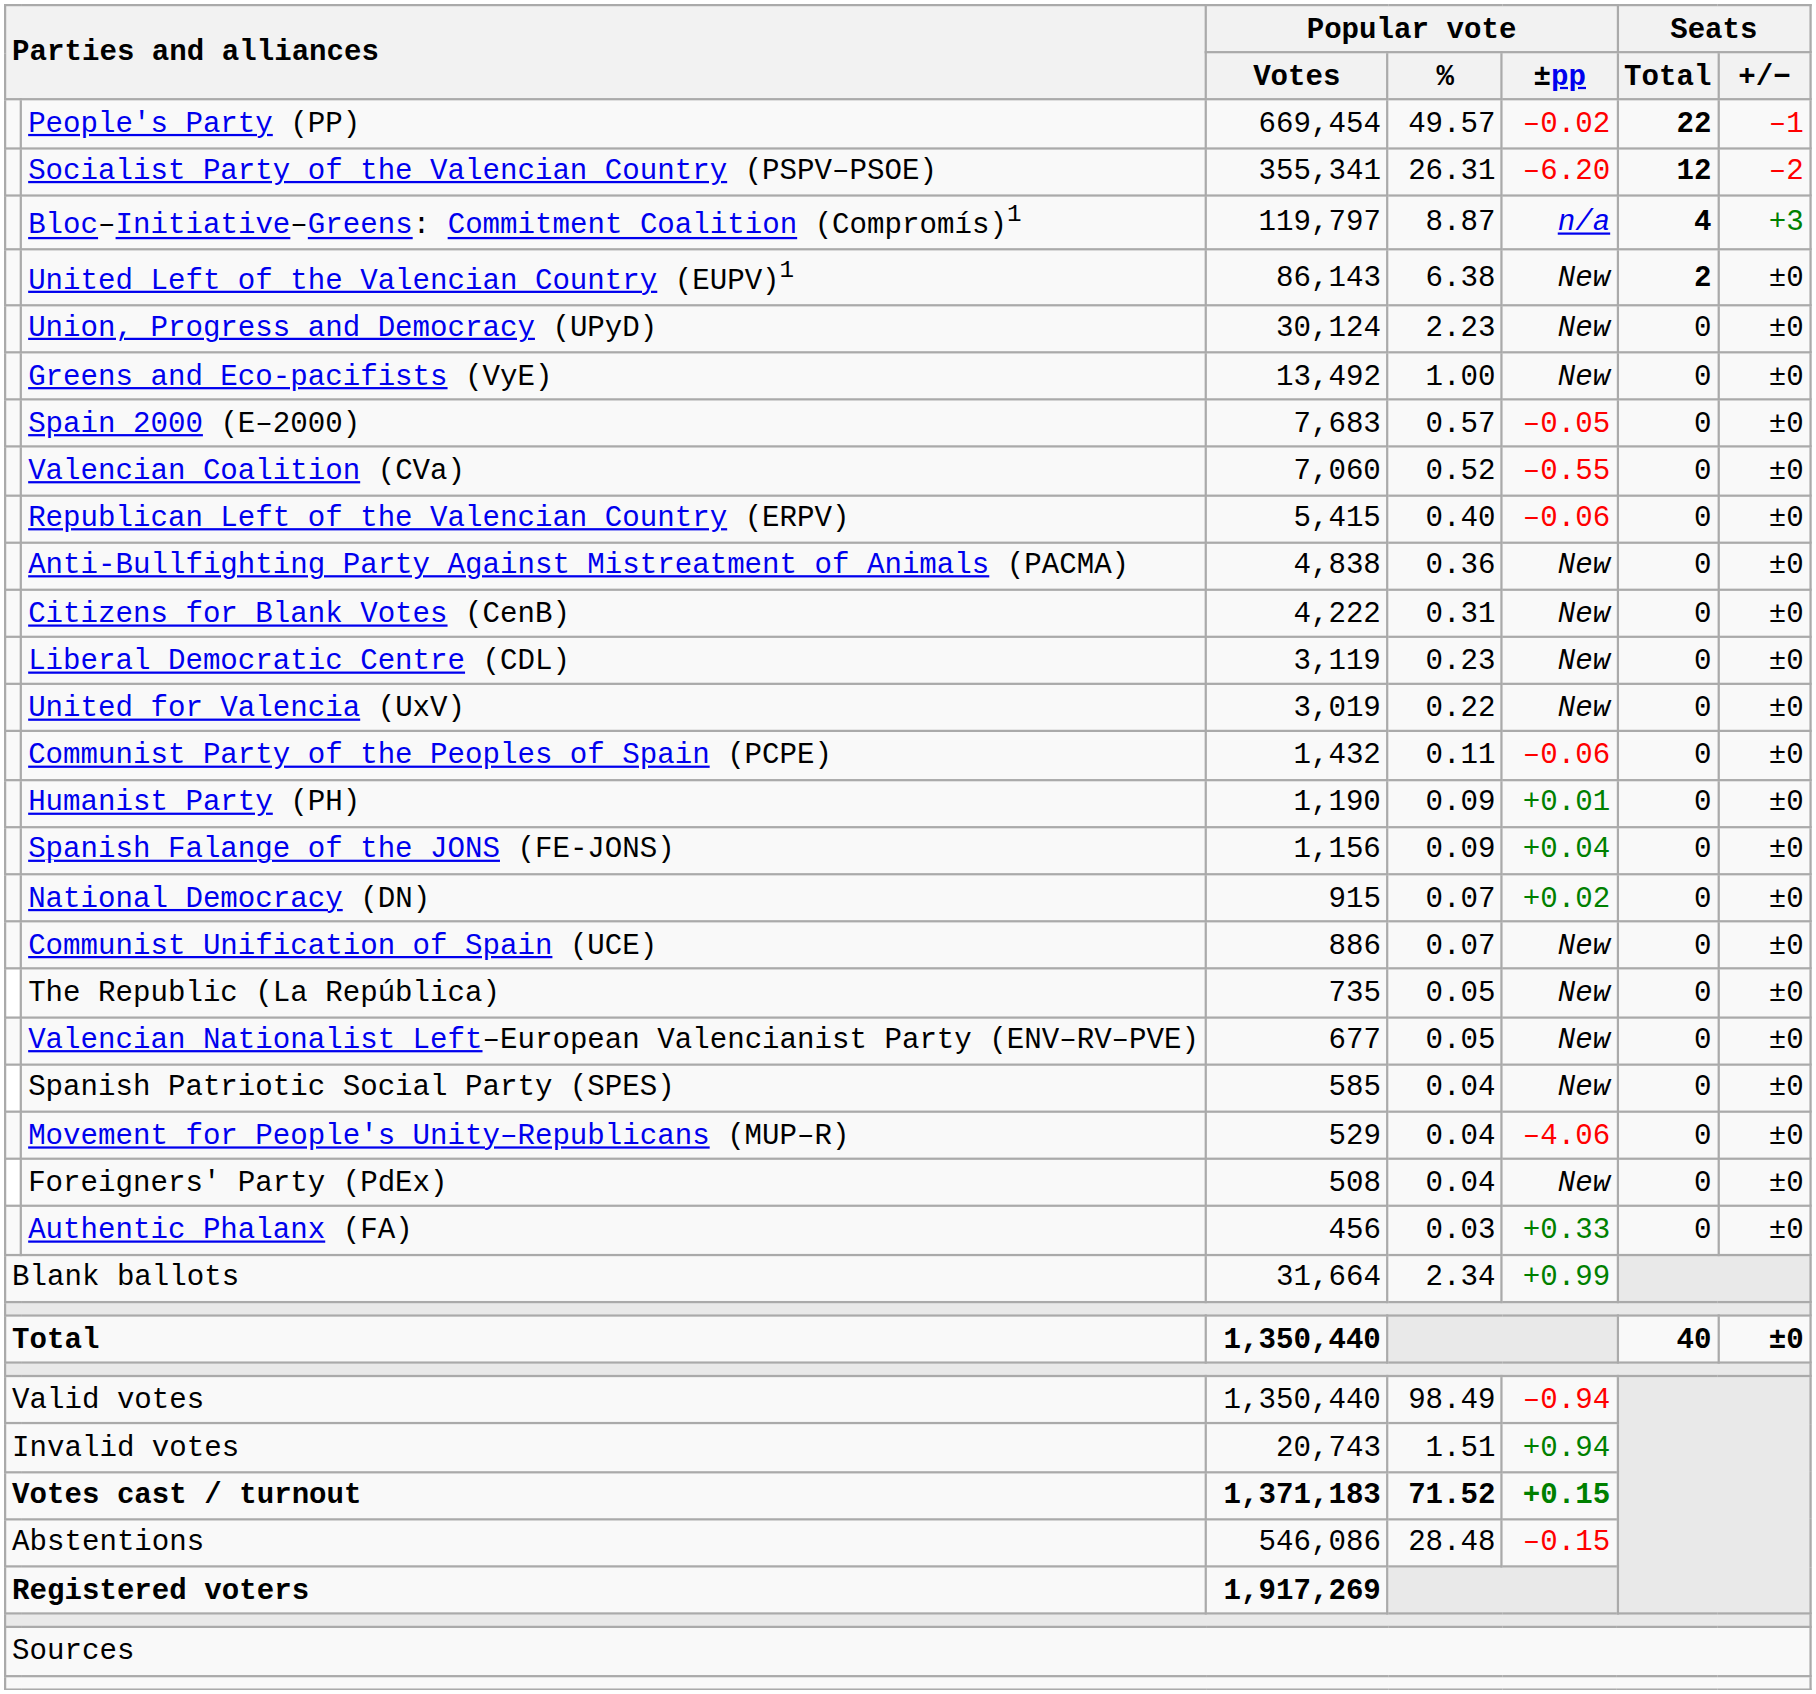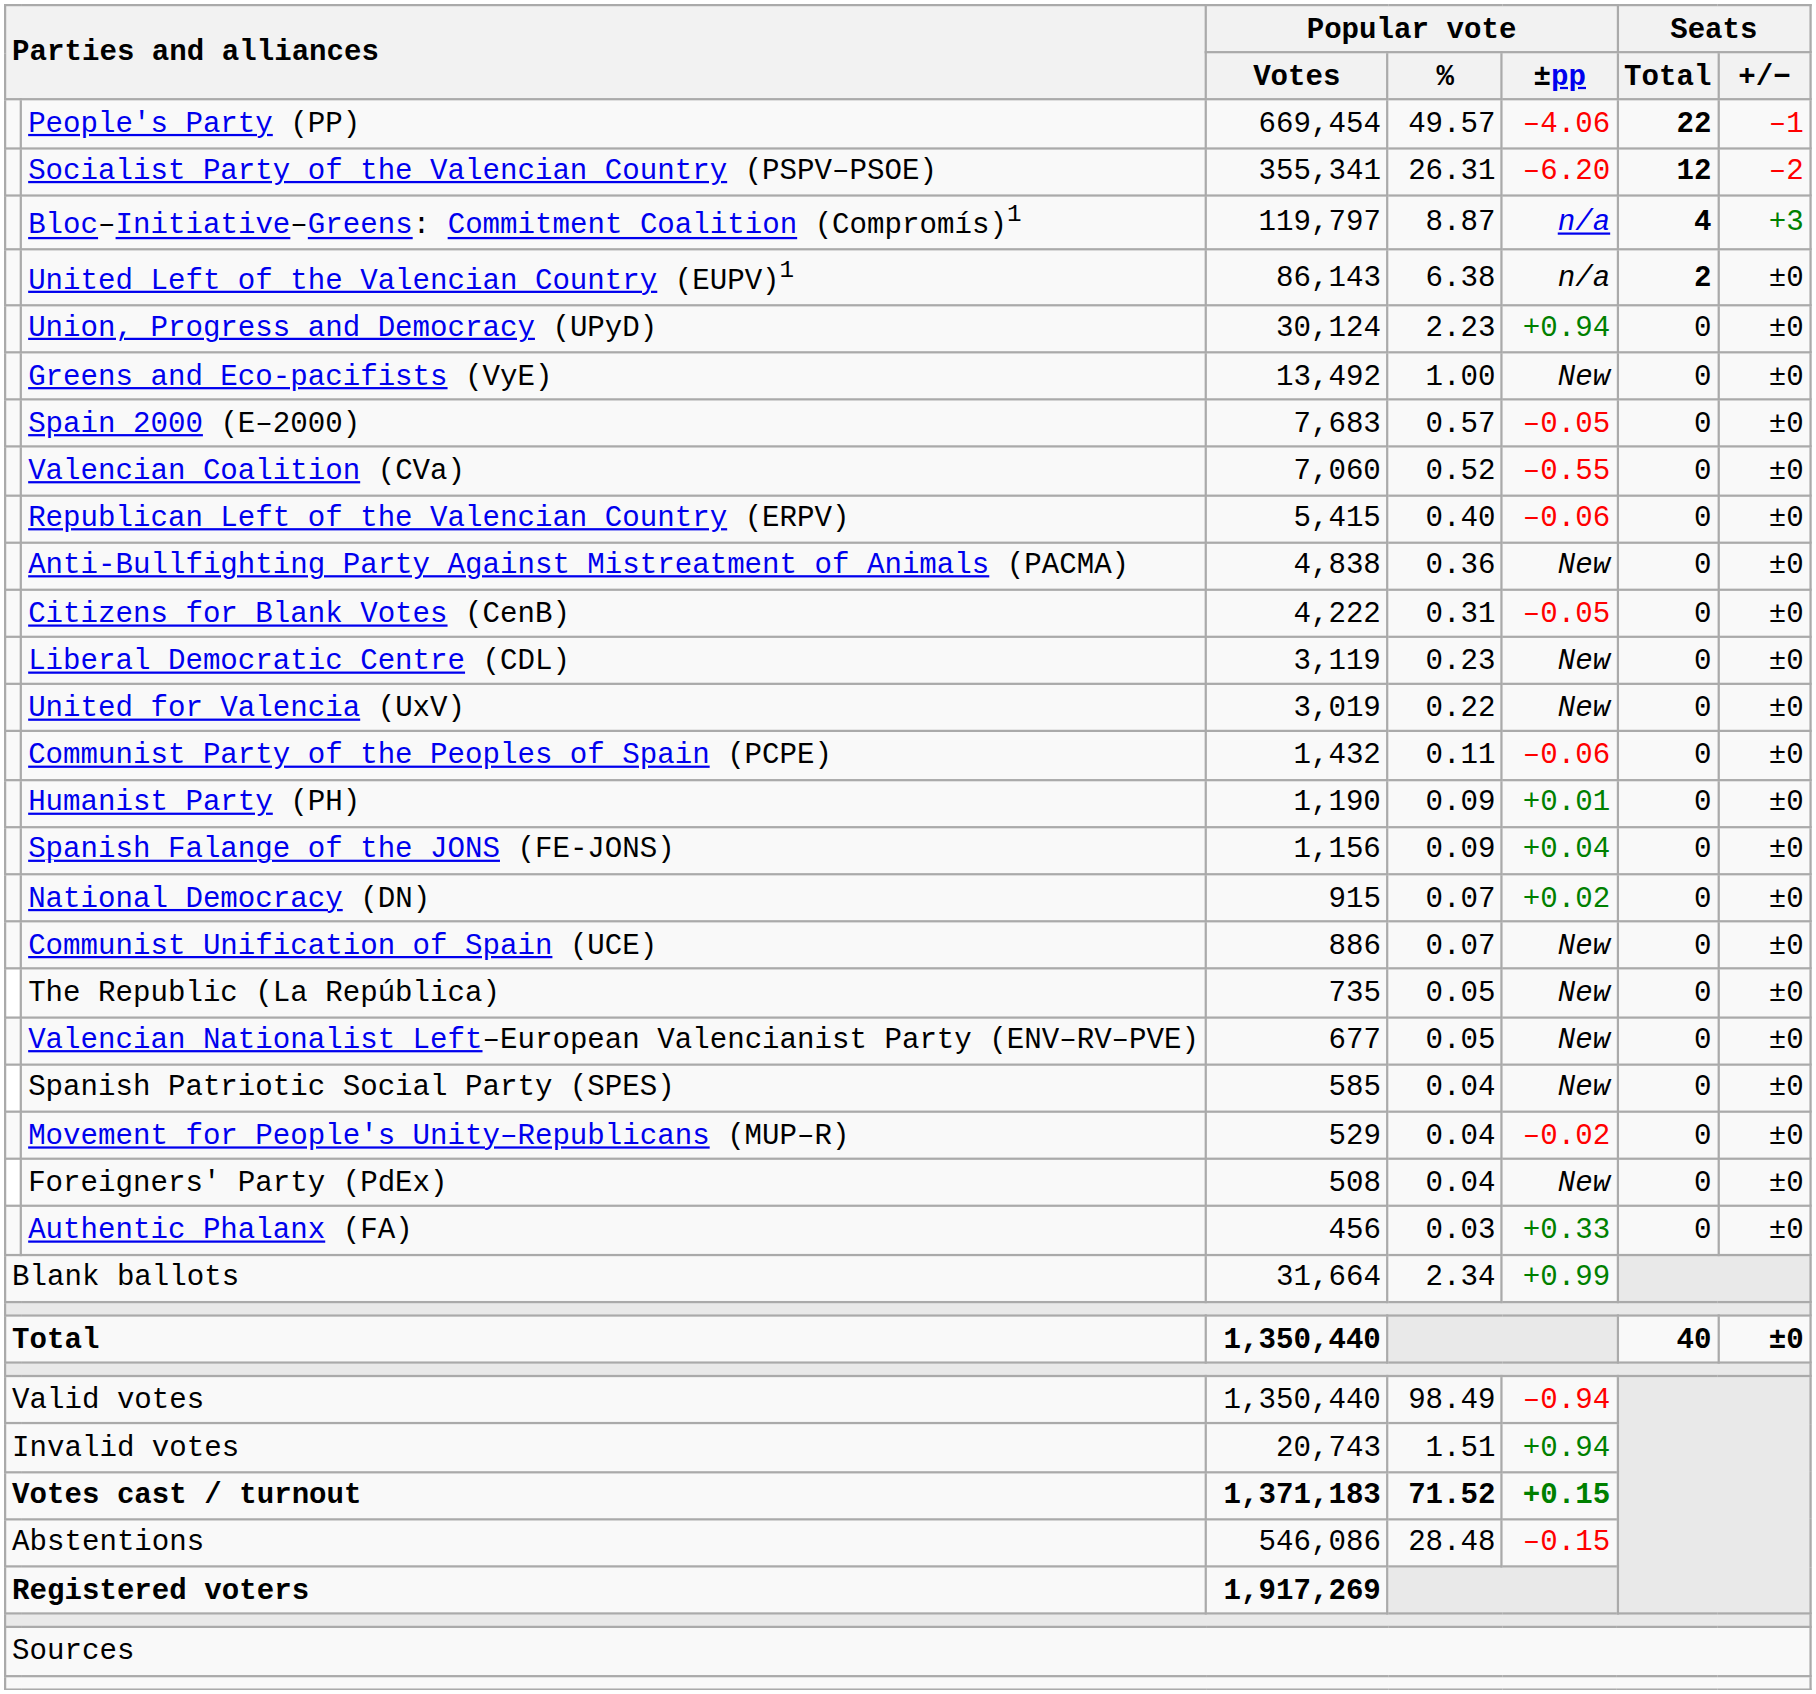(1566, 124) –0.02 -> (1566, 124) –4.06
(1584, 277) New -> (1584, 277) n/a
(1584, 329) New -> (1566, 329) +0.94
(1584, 613) New -> (1566, 613) –0.05
(1566, 1135) –4.06 -> (1566, 1135) –0.02
